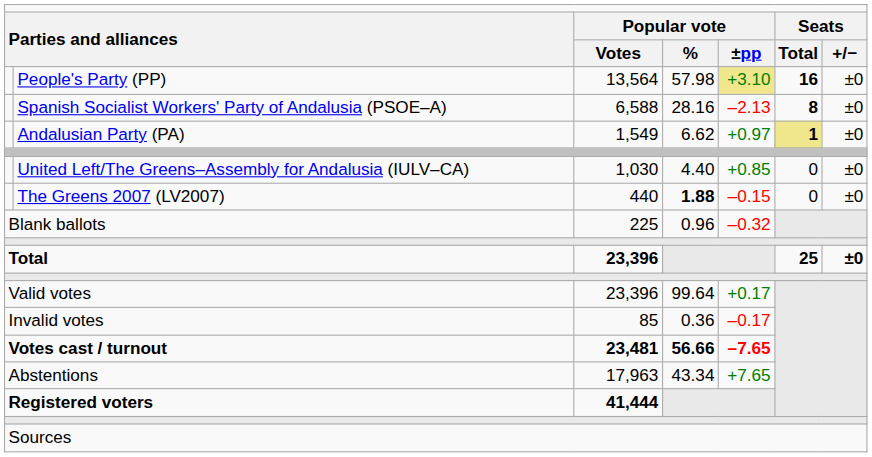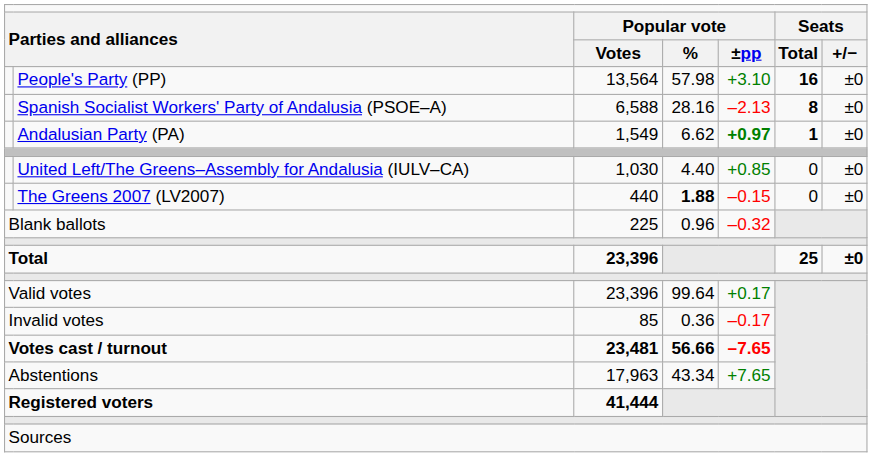(749, 80) khaki background -> (749, 80) no background
(749, 134) normal -> (749, 134) bold
(813, 134) khaki background -> (813, 134) no background
